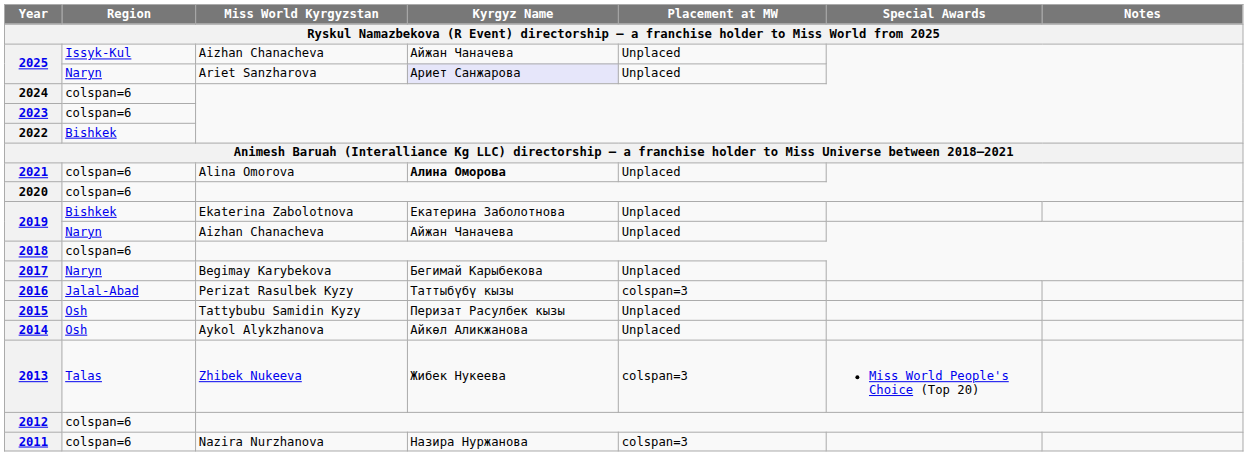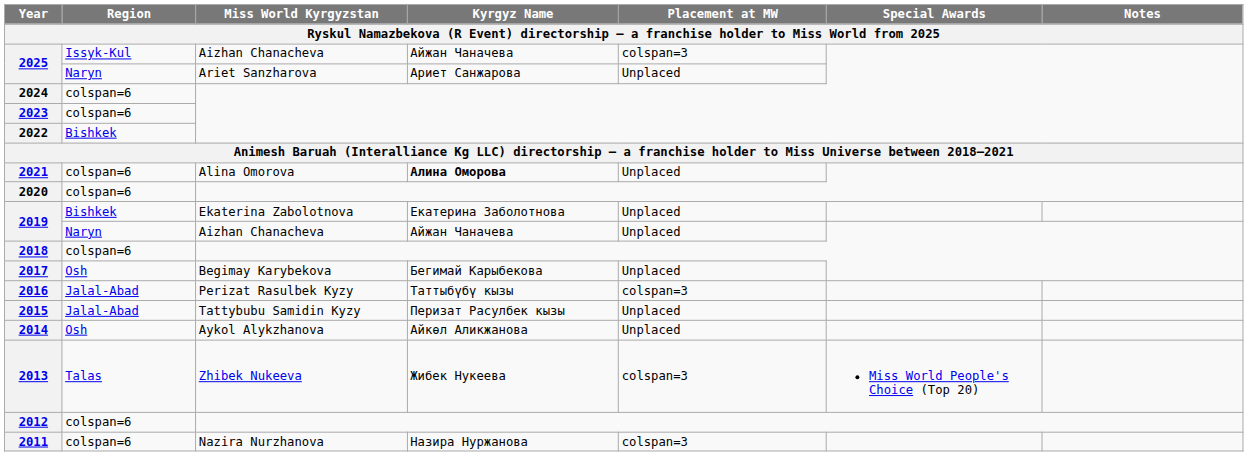(651, 54) Unplaced -> (655, 54) colspan=3
(465, 74) lavender background -> (465, 74) no background
(84, 271) Naryn -> (76, 271) Osh
(76, 311) Osh -> (102, 311) Jalal-Abad
